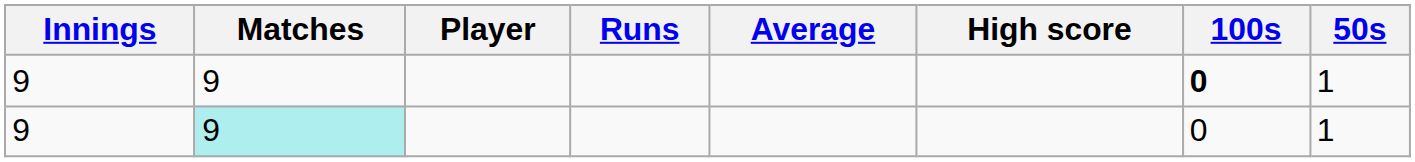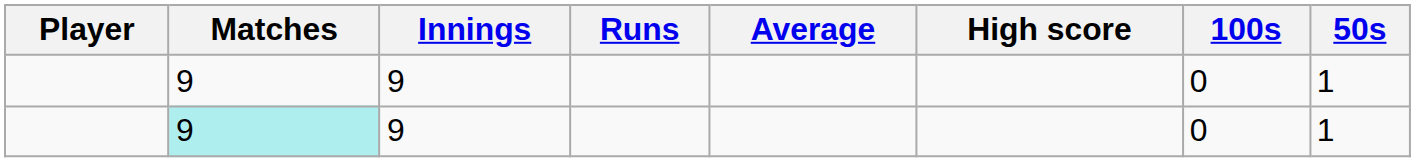columns swapped: (488, 29) <-> (100, 29)
(1199, 80) bold -> (1199, 80) normal
